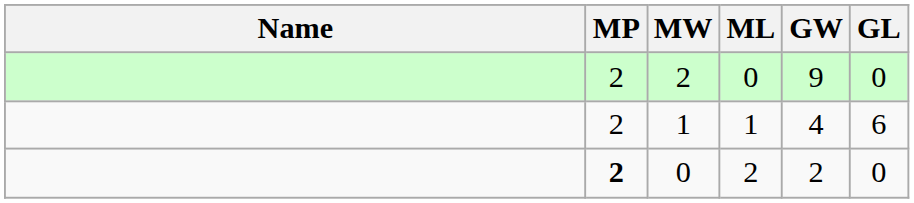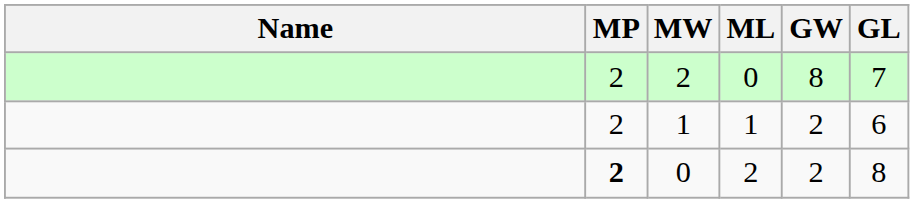(816, 76) 9 -> (816, 76) 8
(879, 76) 0 -> (879, 76) 7
(816, 124) 4 -> (816, 124) 2
(879, 172) 0 -> (879, 172) 8
